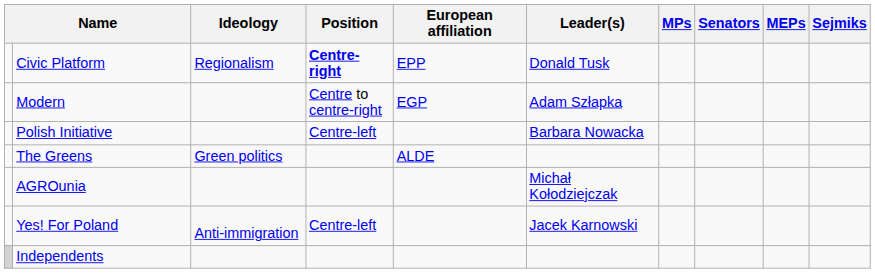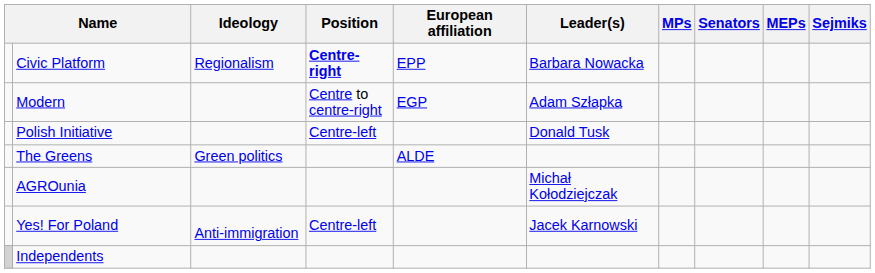(569, 63) Donald Tusk -> (587, 63) Barbara Nowacka
(587, 133) Barbara Nowacka -> (569, 133) Donald Tusk
